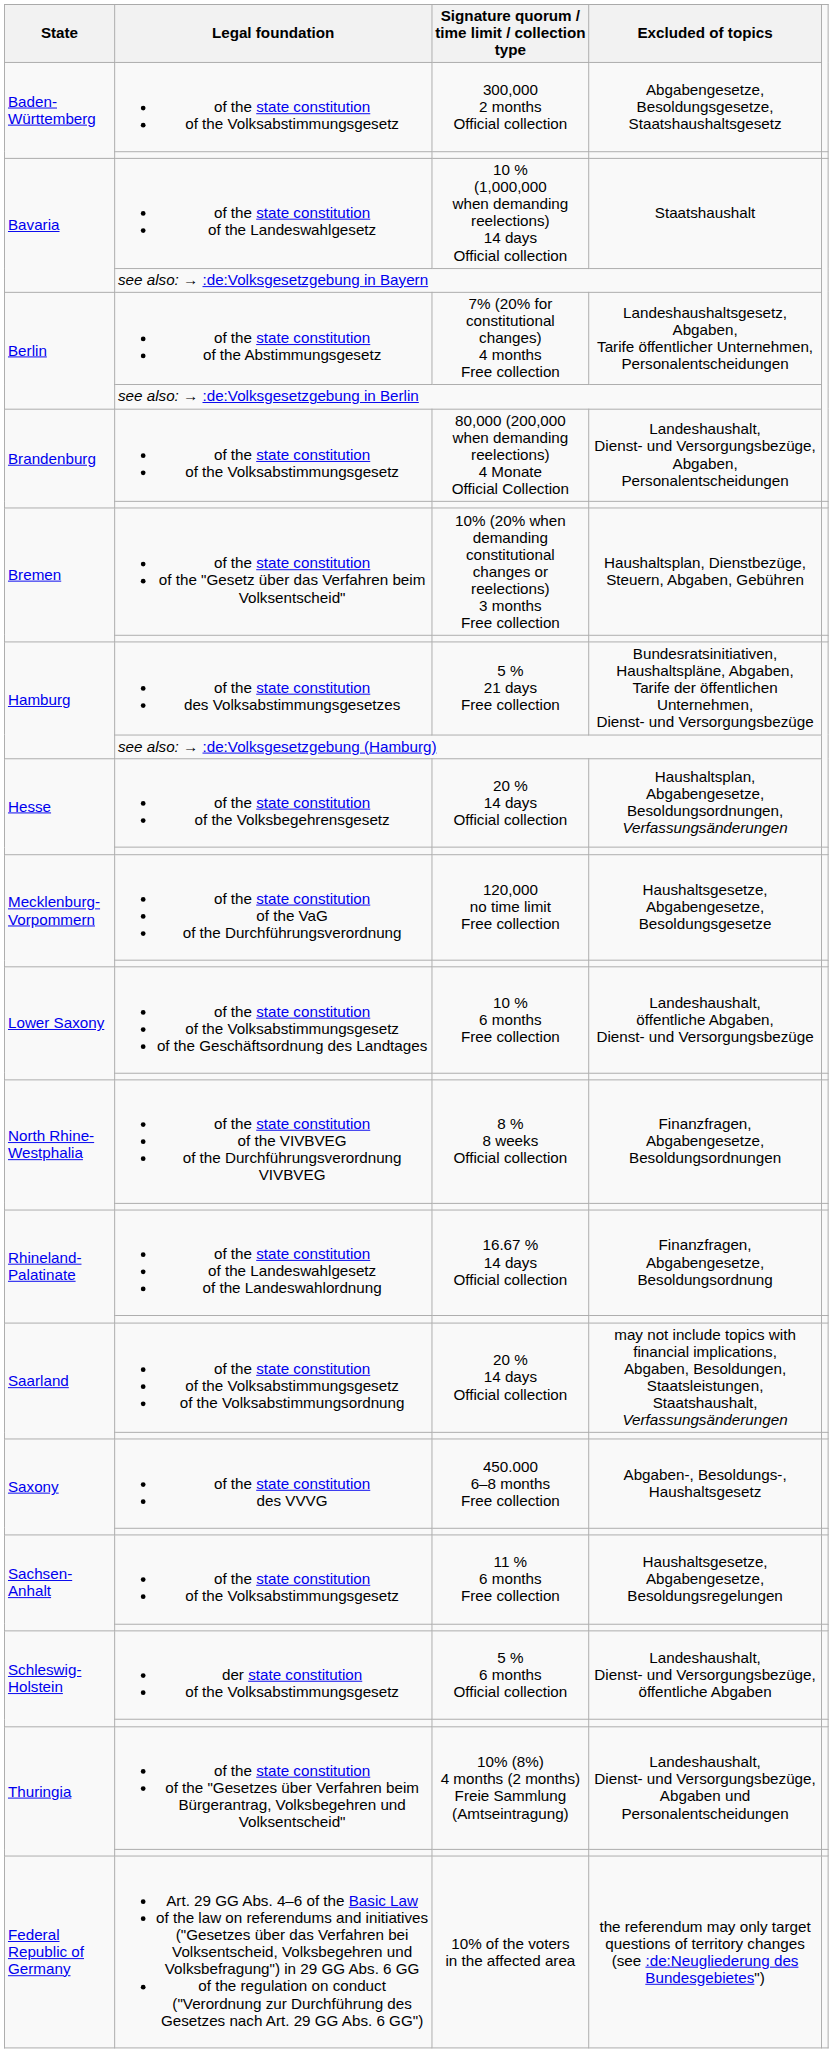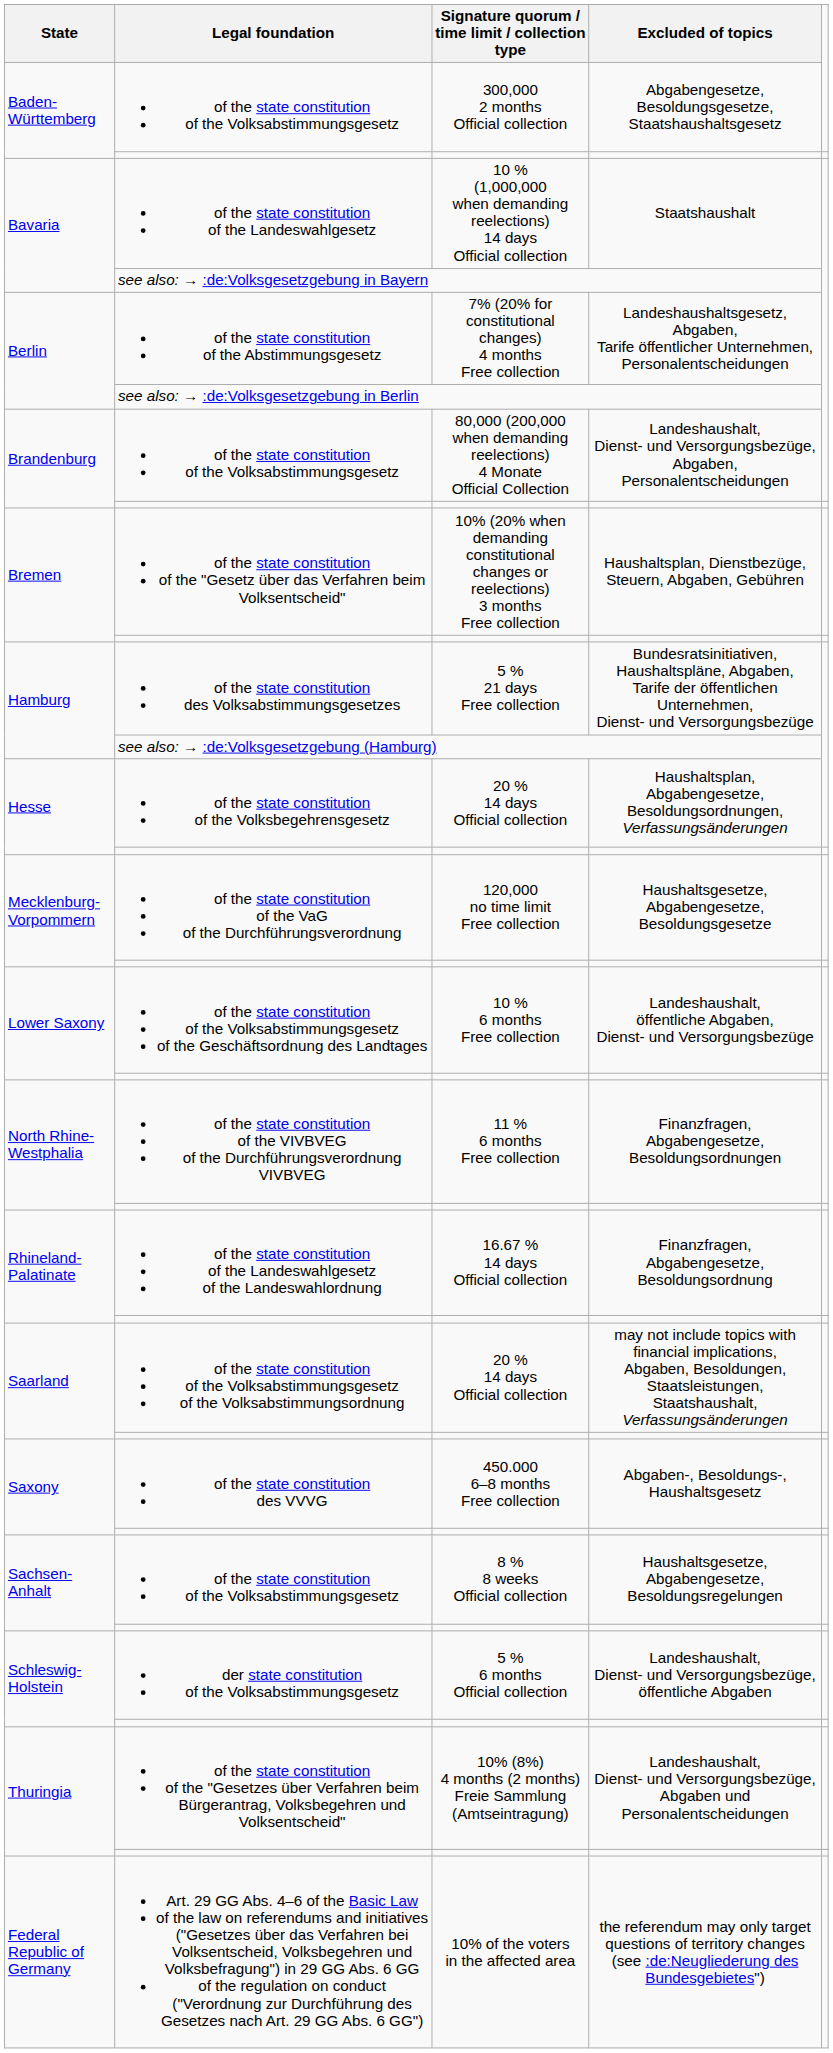(510, 1141) 8 % 8 weeks Official collection -> (510, 1141) 11 % 6 months Free collection
(510, 1579) 11 % 6 months Free collection -> (510, 1579) 8 % 8 weeks Official collection
